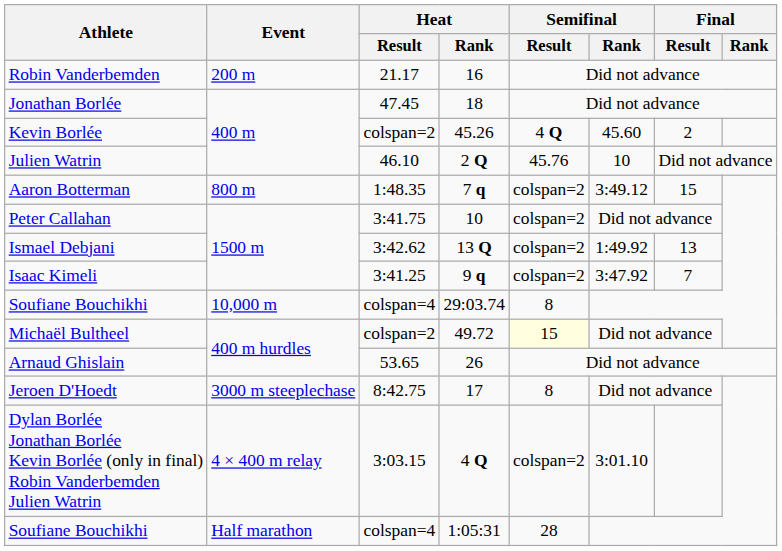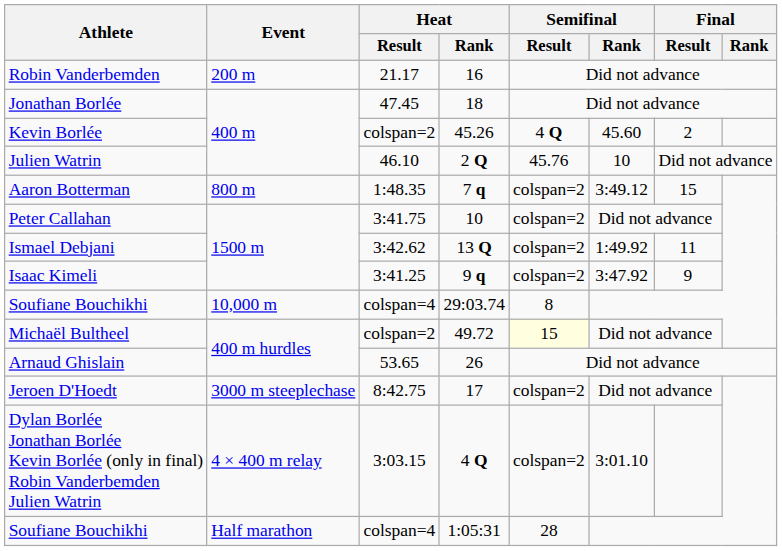(688, 247) 13 -> (688, 247) 11
(688, 276) 7 -> (688, 276) 9
(549, 391) 8 -> (549, 391) colspan=2
